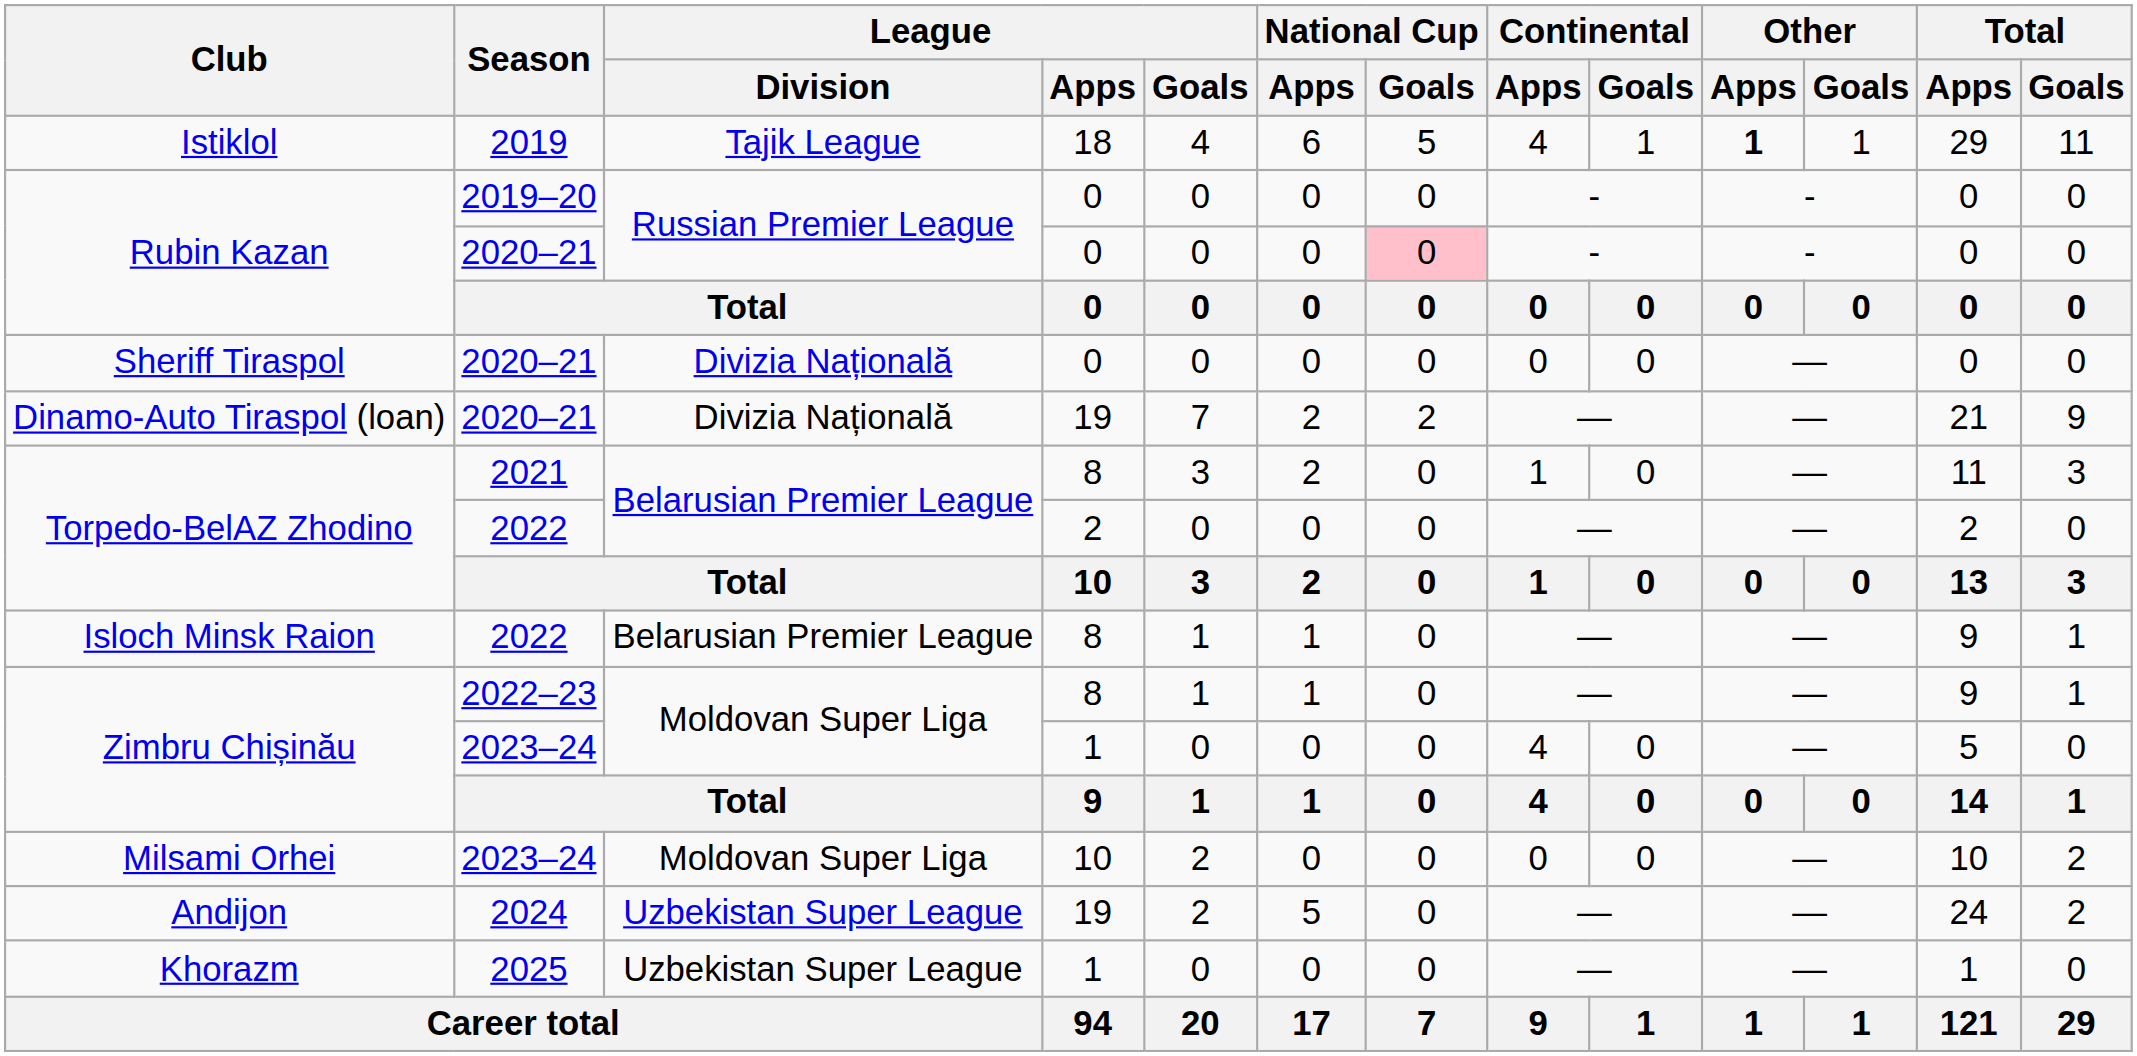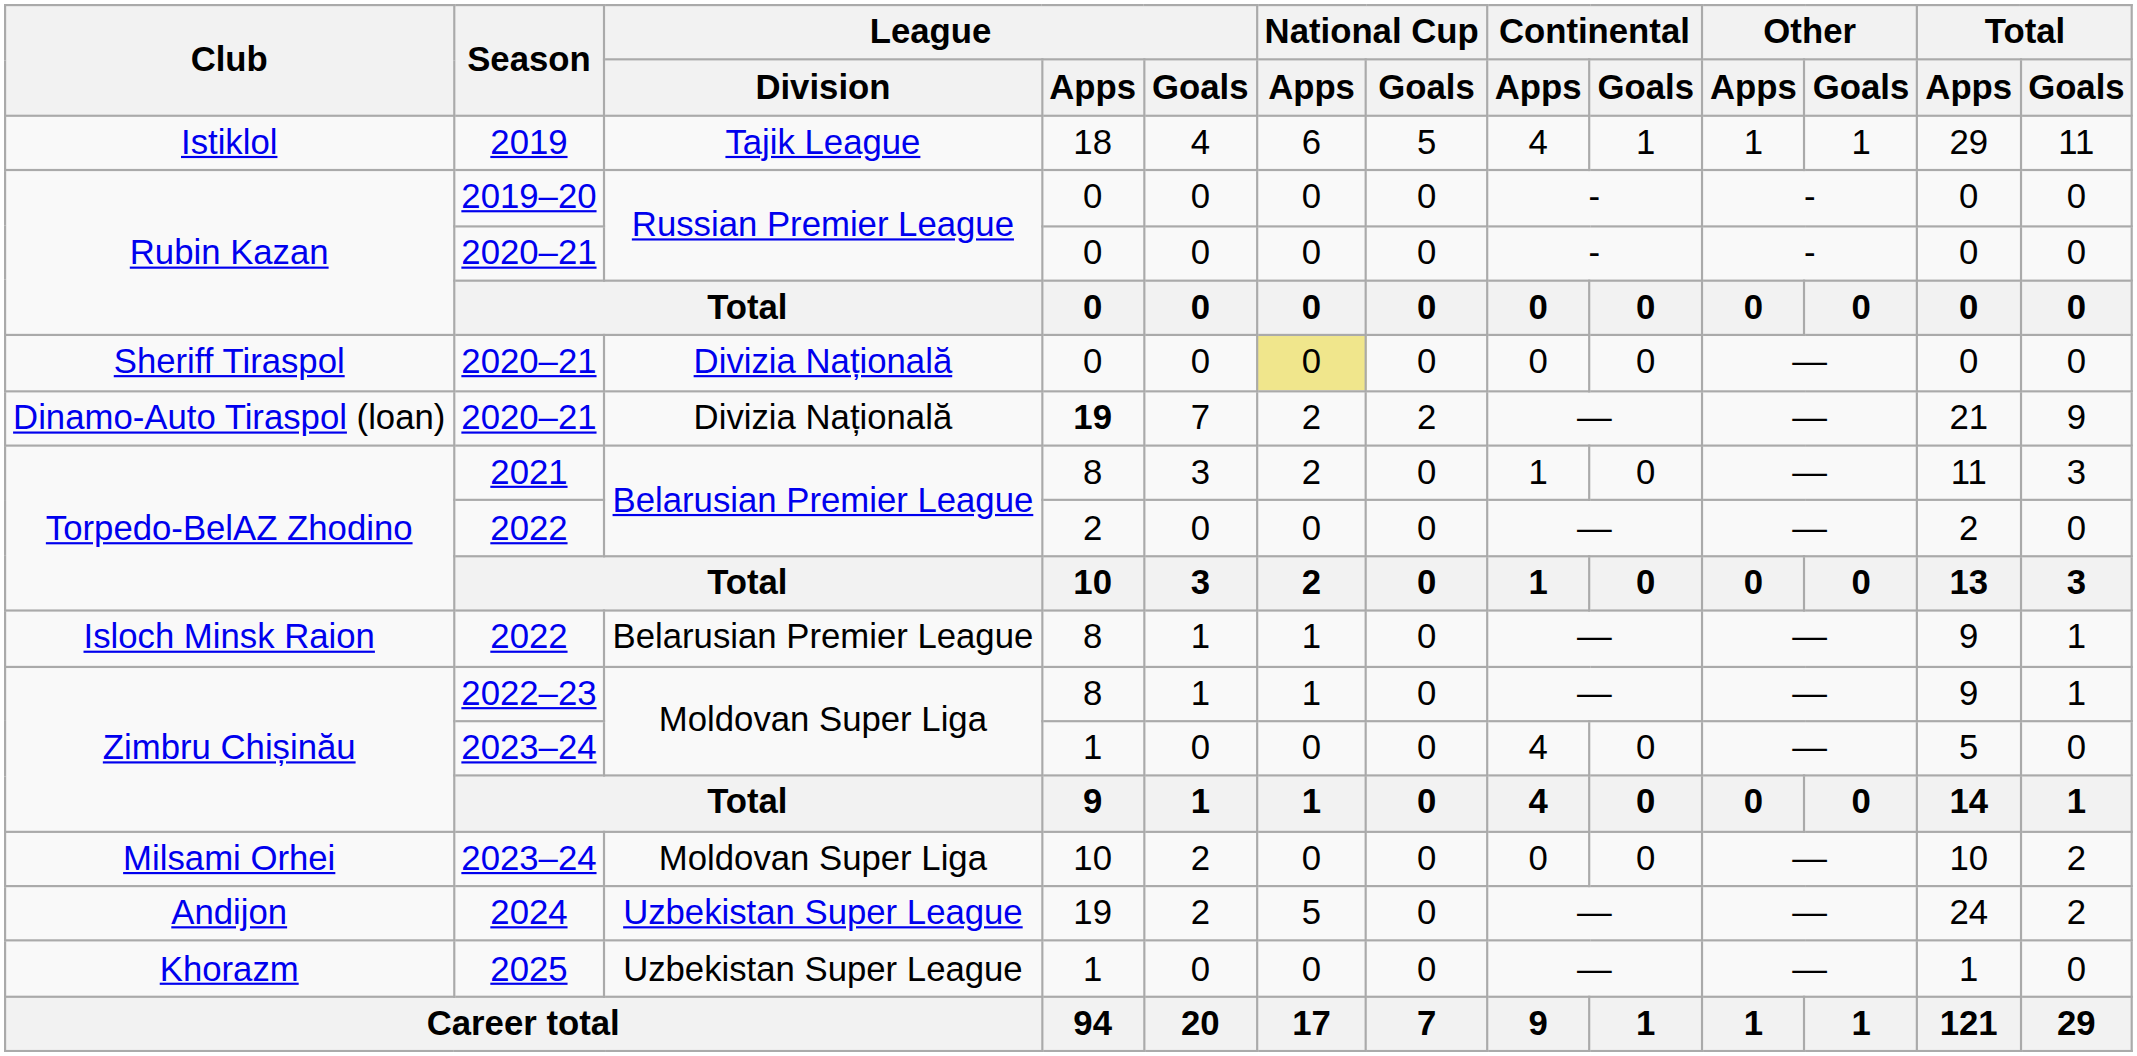(1753, 142) bold -> (1753, 142) normal
(1427, 252) pink background -> (1427, 252) no background
(1312, 362) no background -> (1312, 362) khaki background
(1093, 417) normal -> (1093, 417) bold
